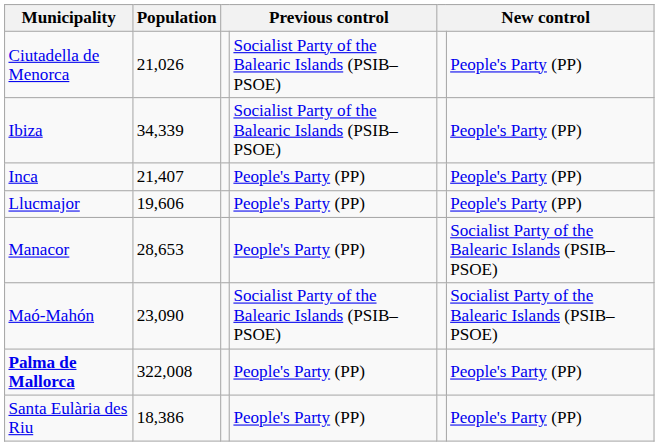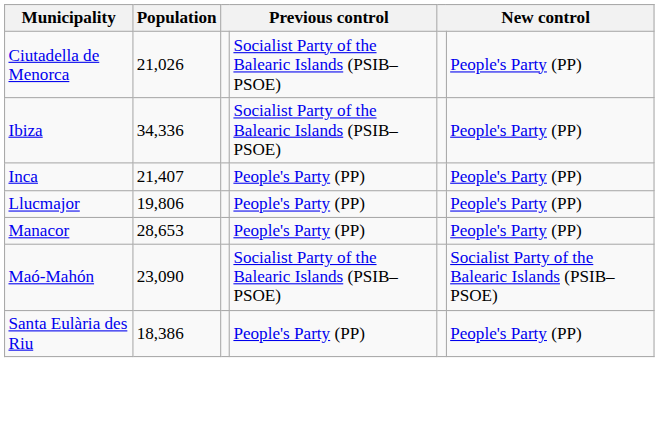(160, 130) 34,339 -> (160, 130) 34,336
(160, 203) 19,606 -> (160, 203) 19,806
(532, 250) Socialist Party of the Balearic Islands (PSIB–PSOE) -> (516, 230) People's Party (PP)
- row: (42, 371)
